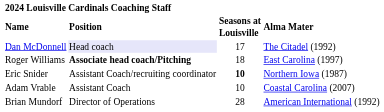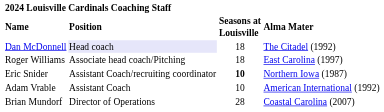(240, 46) 17 -> (240, 46) 18
(130, 60) bold -> (127, 60) normal
(309, 88) Coastal Carolina (2007) -> (322, 88) American International (1992)
(322, 102) American International (1992) -> (309, 102) Coastal Carolina (2007)
